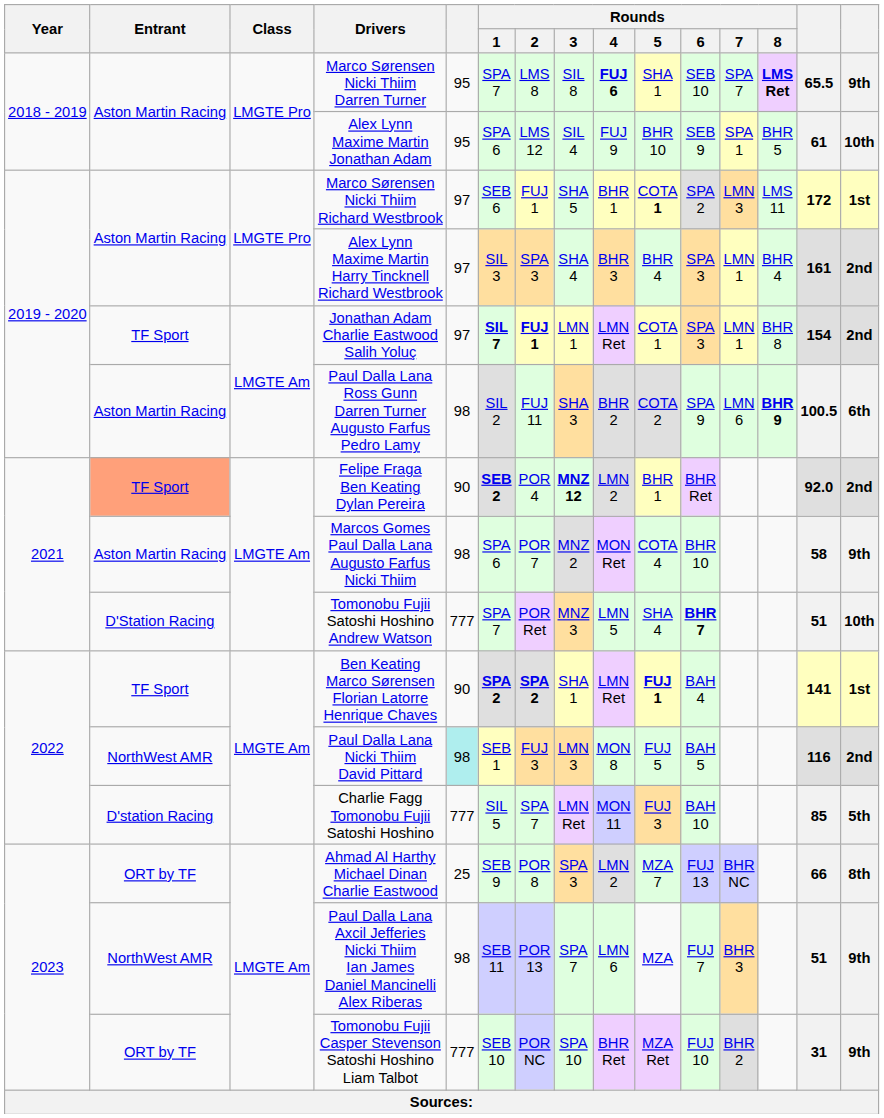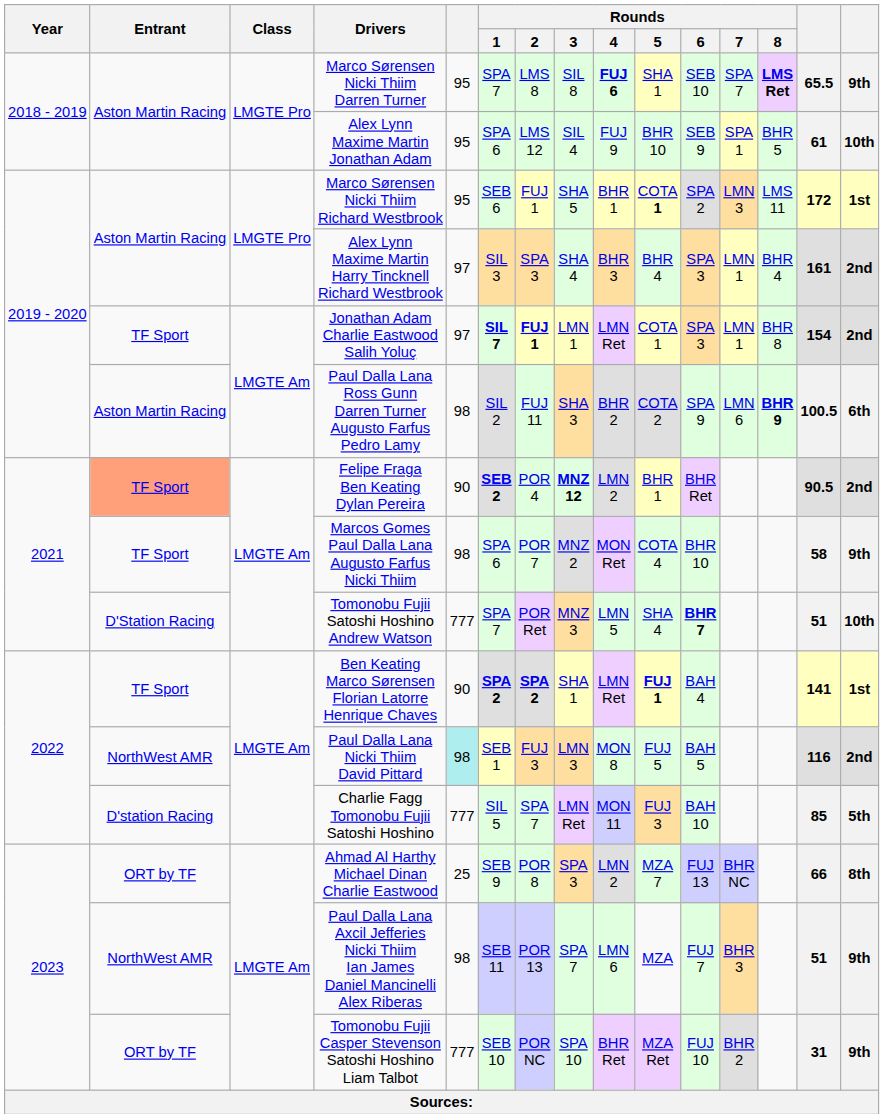(462, 200) 97 -> (462, 200) 95
(819, 487) 92.0 -> (819, 487) 90.5
(160, 554) Aston Martin Racing -> (160, 554) TF Sport
